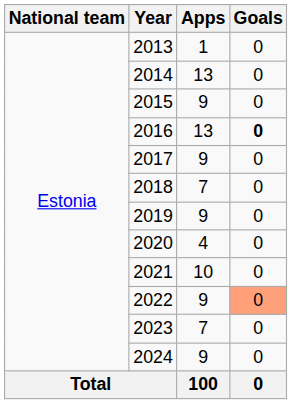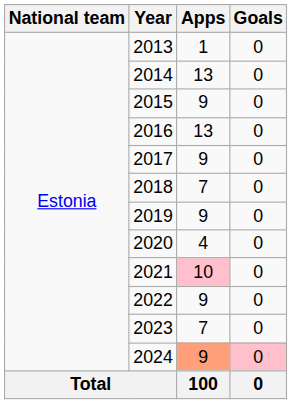(258, 131) bold -> (258, 131) normal
(203, 272) no background -> (203, 272) pink background
(258, 300) lightsalmon background -> (258, 300) no background
(203, 356) no background -> (203, 356) lightsalmon background
(258, 356) no background -> (258, 356) pink background
